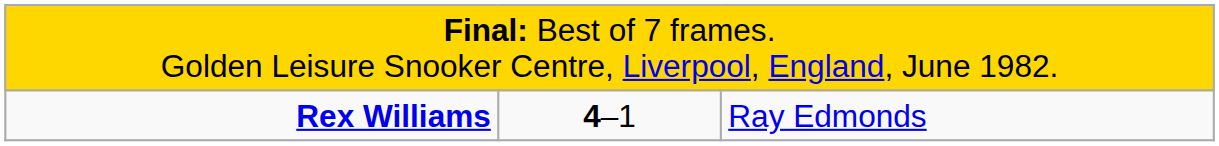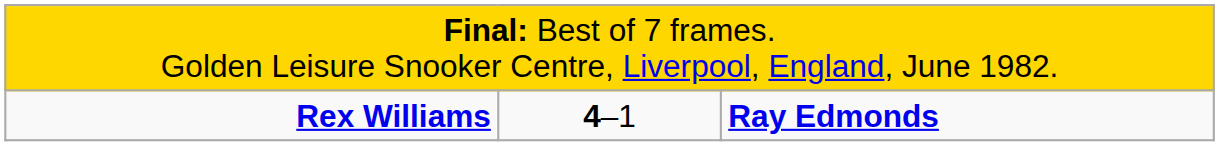(827, 116) normal -> (834, 116) bold
